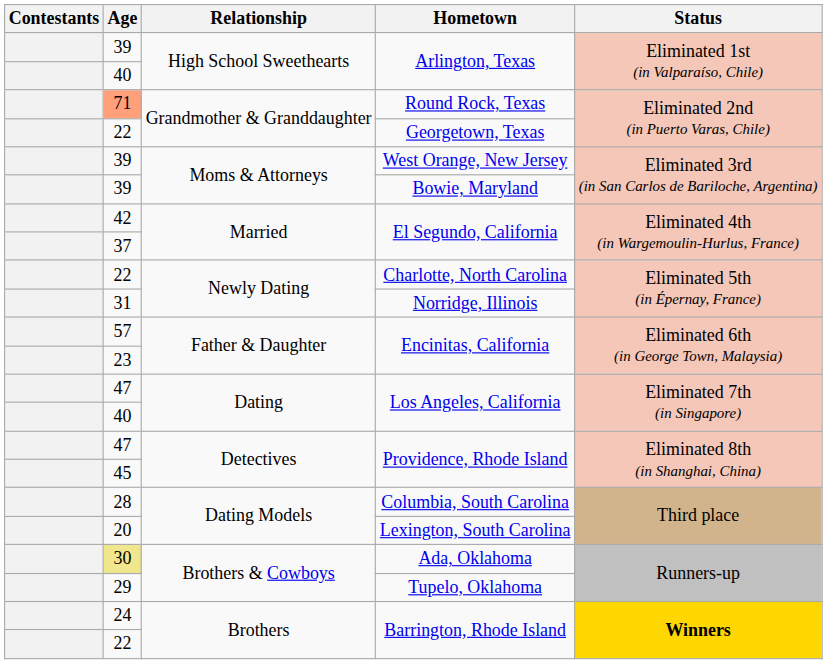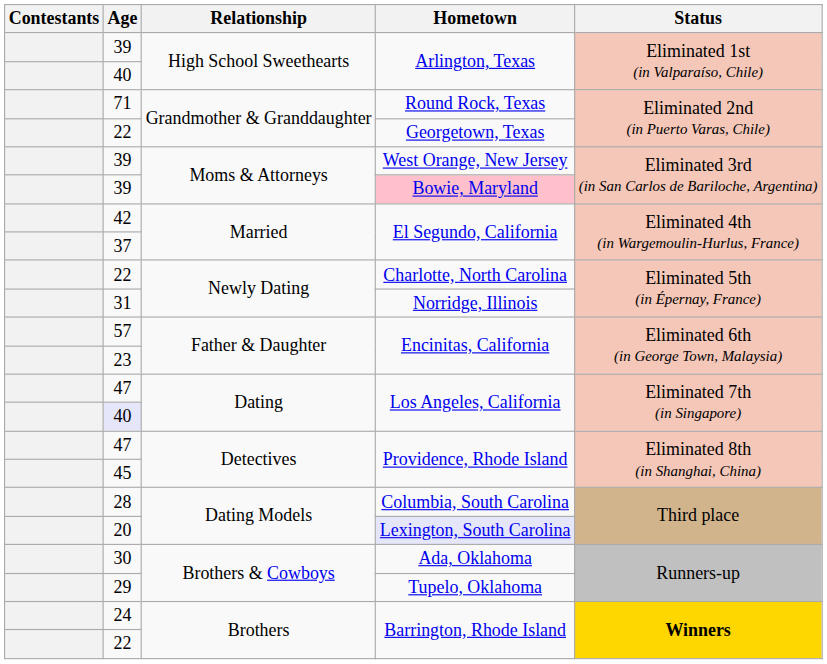(122, 103) lightsalmon background -> (122, 103) no background
(475, 189) no background -> (475, 189) pink background
(122, 416) no background -> (122, 416) lavender background
(475, 530) no background -> (475, 530) lavender background
(122, 558) khaki background -> (122, 558) no background
